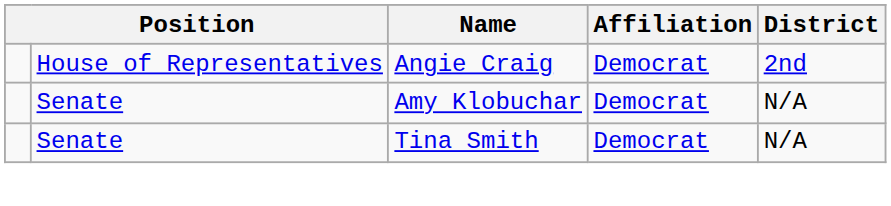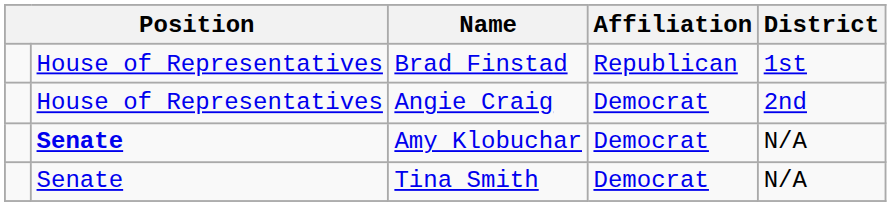+ row: (481, 64)
(80, 103) normal -> (80, 142) bold
